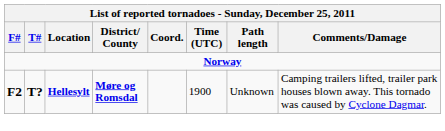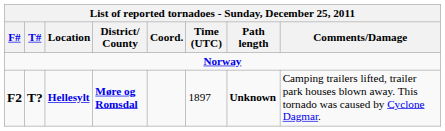(200, 91) 1900 -> (200, 98) 1897
(252, 91) normal -> (253, 98) bold
